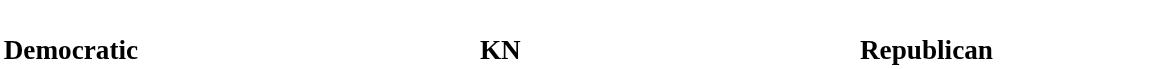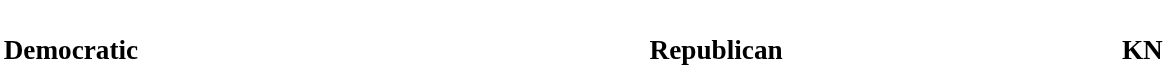columns swapped: (500, 13) <-> (926, 13)
